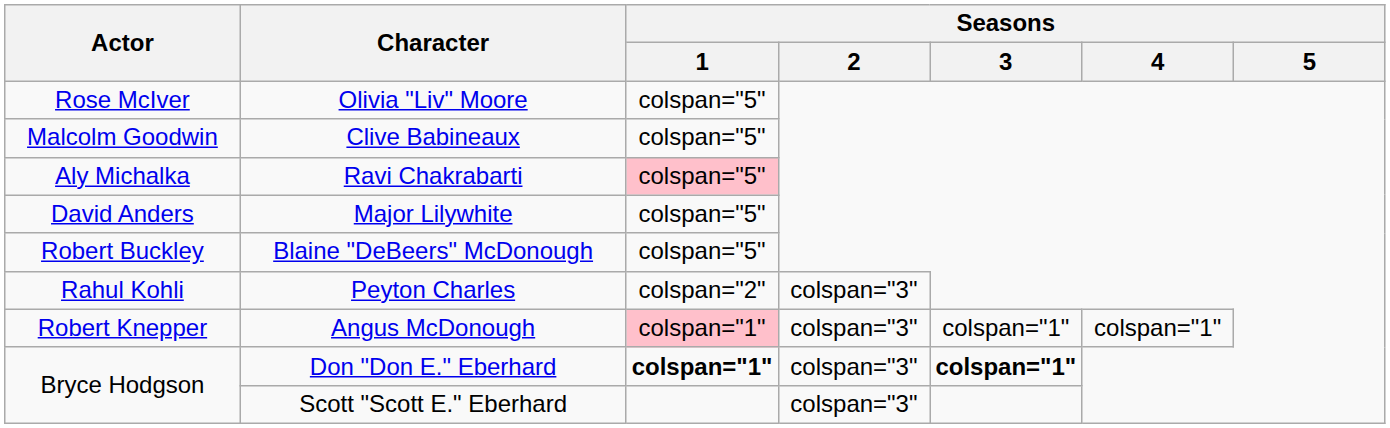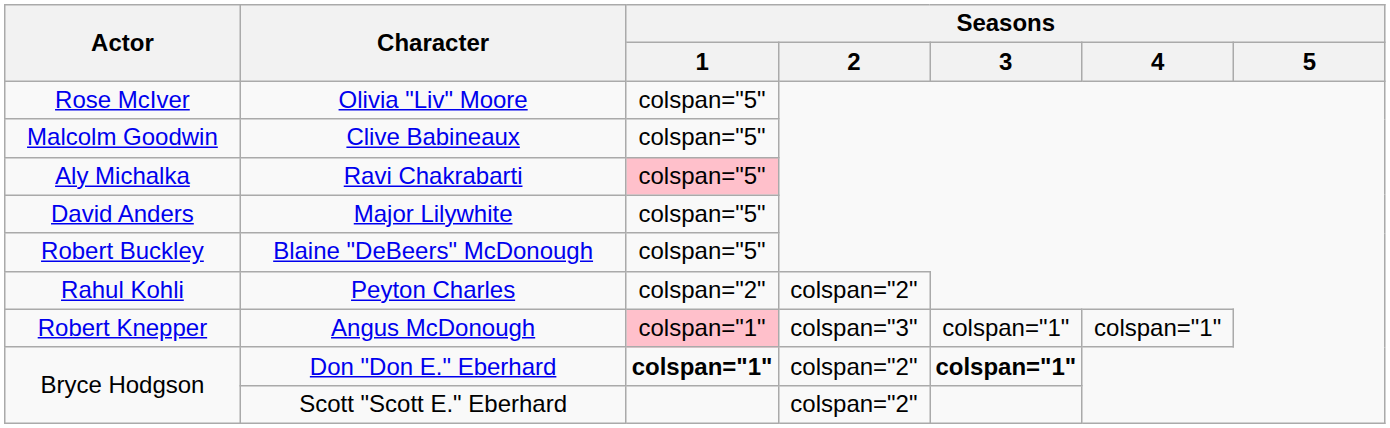(854, 289) colspan="3" -> (854, 289) colspan="2"
(854, 366) colspan="3" -> (854, 366) colspan="2"
(854, 404) colspan="3" -> (854, 404) colspan="2"
